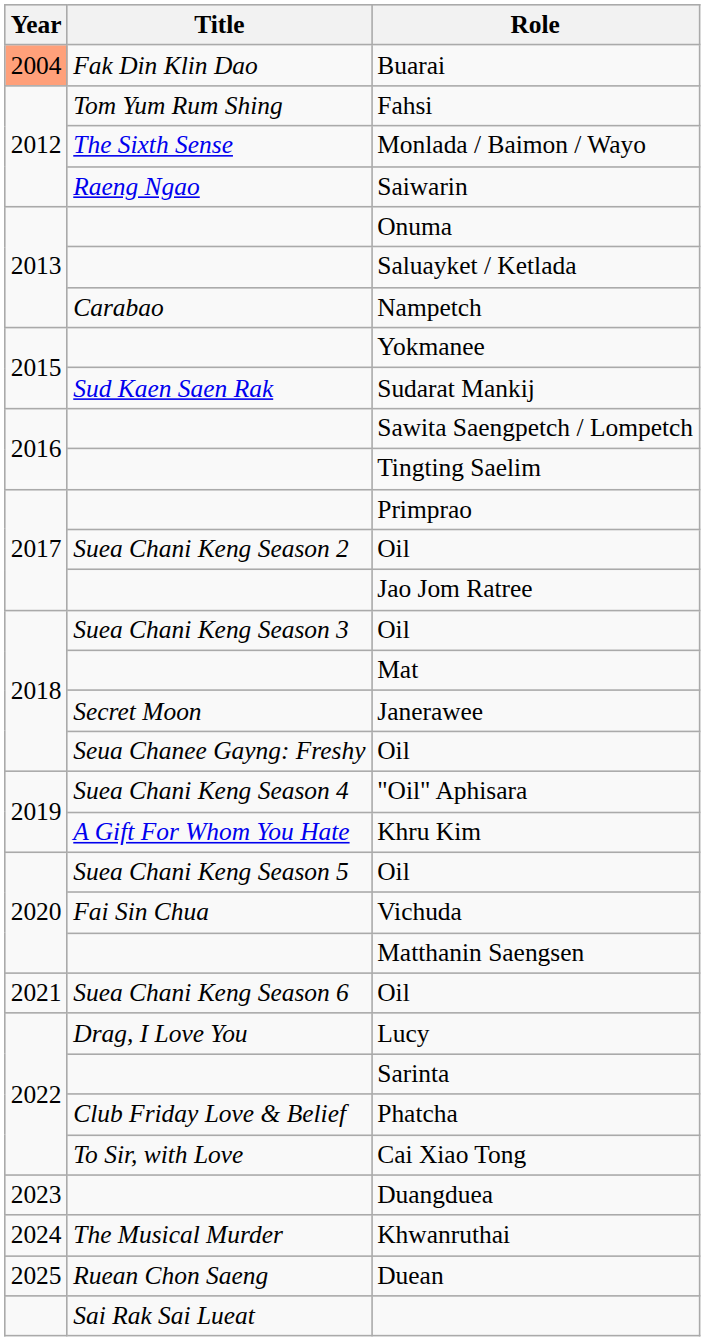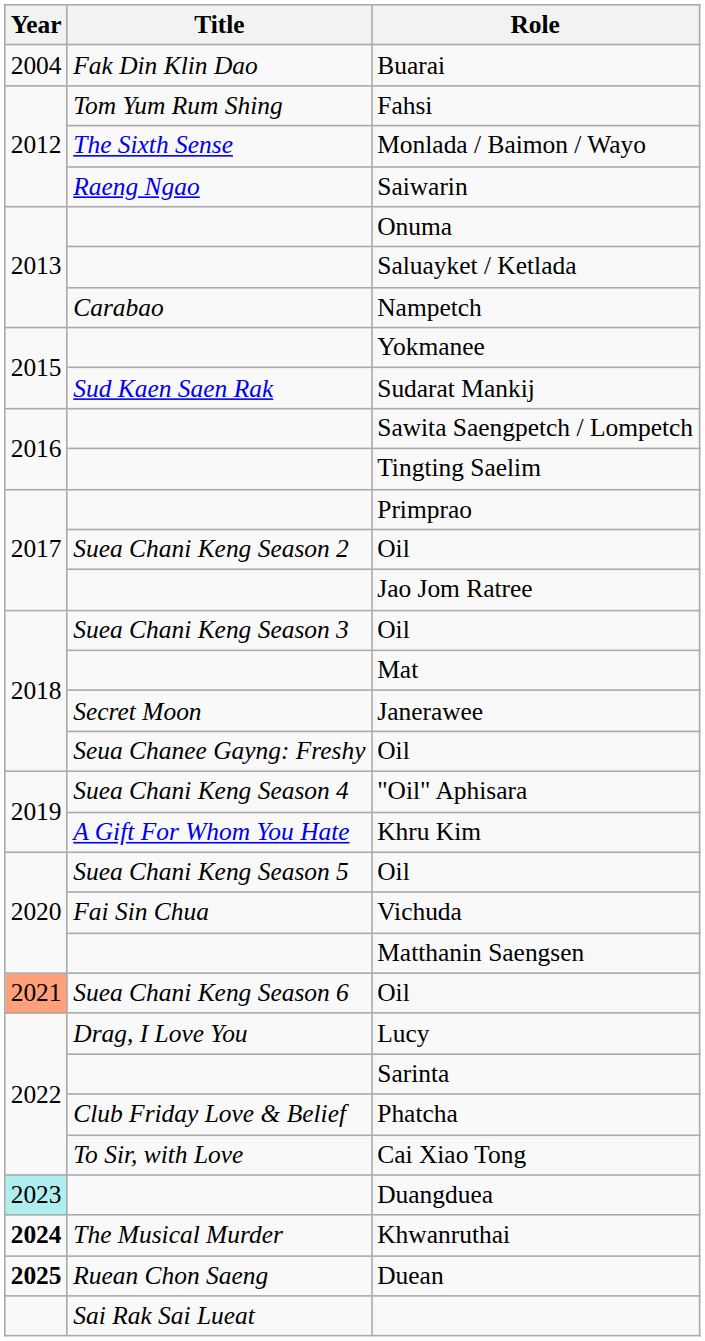(36, 65) lightsalmon background -> (36, 65) no background
(36, 992) no background -> (36, 992) lightsalmon background
(36, 1194) no background -> (36, 1194) paleturquoise background
(36, 1235) normal -> (36, 1235) bold
(36, 1275) normal -> (36, 1275) bold
